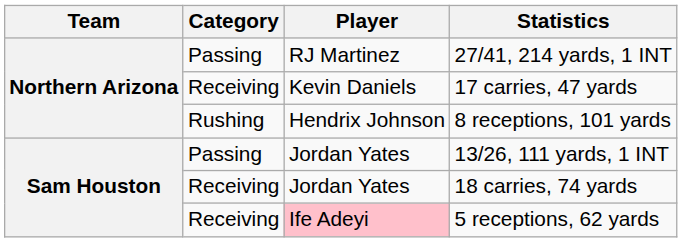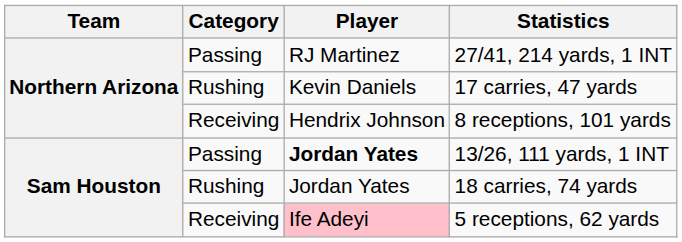(234, 87) Receiving -> (226, 87) Rushing
(226, 120) Rushing -> (234, 120) Receiving
(349, 153) normal -> (353, 153) bold
(234, 186) Receiving -> (226, 186) Rushing
